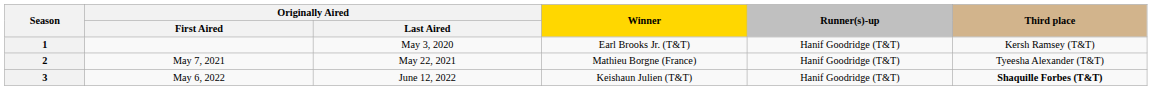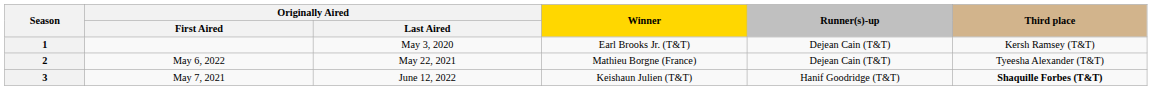(850, 45) Hanif Goodridge (T&T) -> (850, 45) Dejean Cain (T&T)
(199, 61) May 7, 2021 -> (199, 61) May 6, 2022
(850, 61) Hanif Goodridge (T&T) -> (850, 61) Dejean Cain (T&T)
(199, 77) May 6, 2022 -> (199, 77) May 7, 2021
